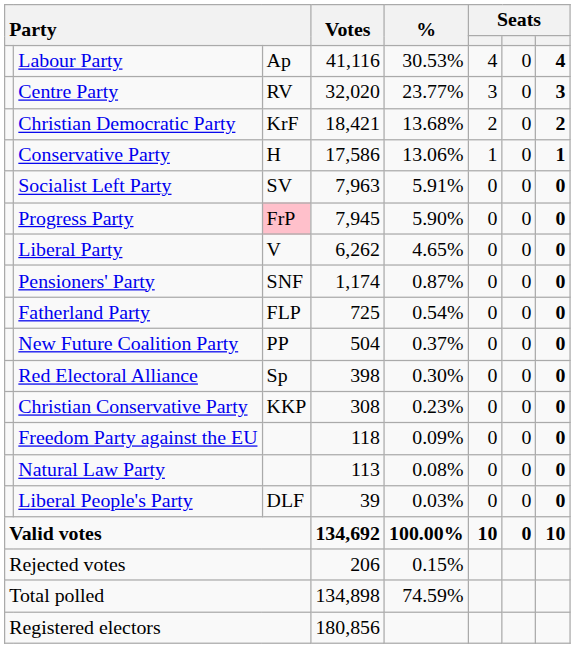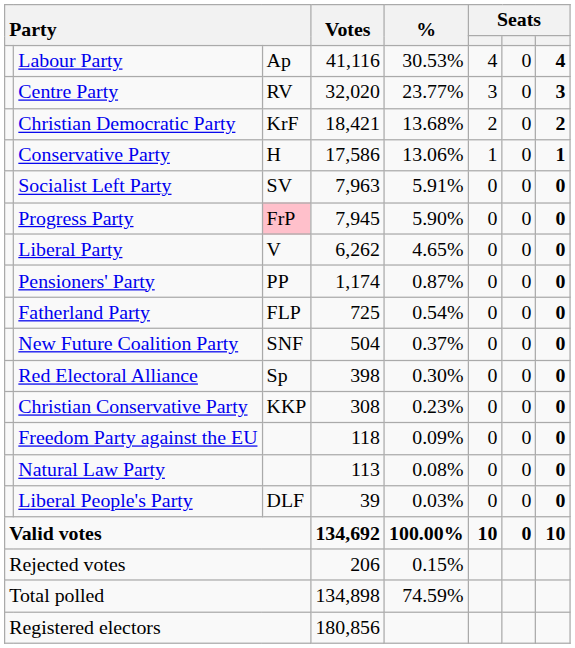(285, 281) SNF -> (278, 281) PP
(278, 344) PP -> (285, 344) SNF
